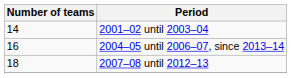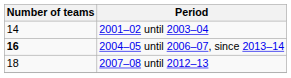(13, 47) normal -> (13, 47) bold
